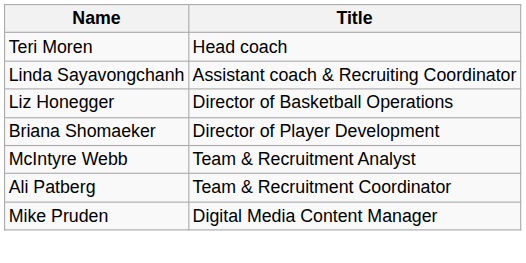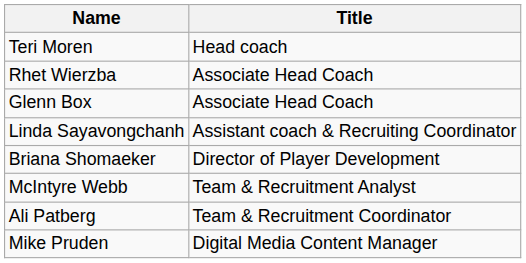+ row: (62, 74)
+ row: (50, 103)
- row: (61, 103)
